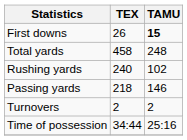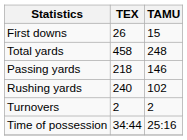(154, 32) bold -> (154, 32) normal
rows swapped: (44, 70) <-> (44, 88)
